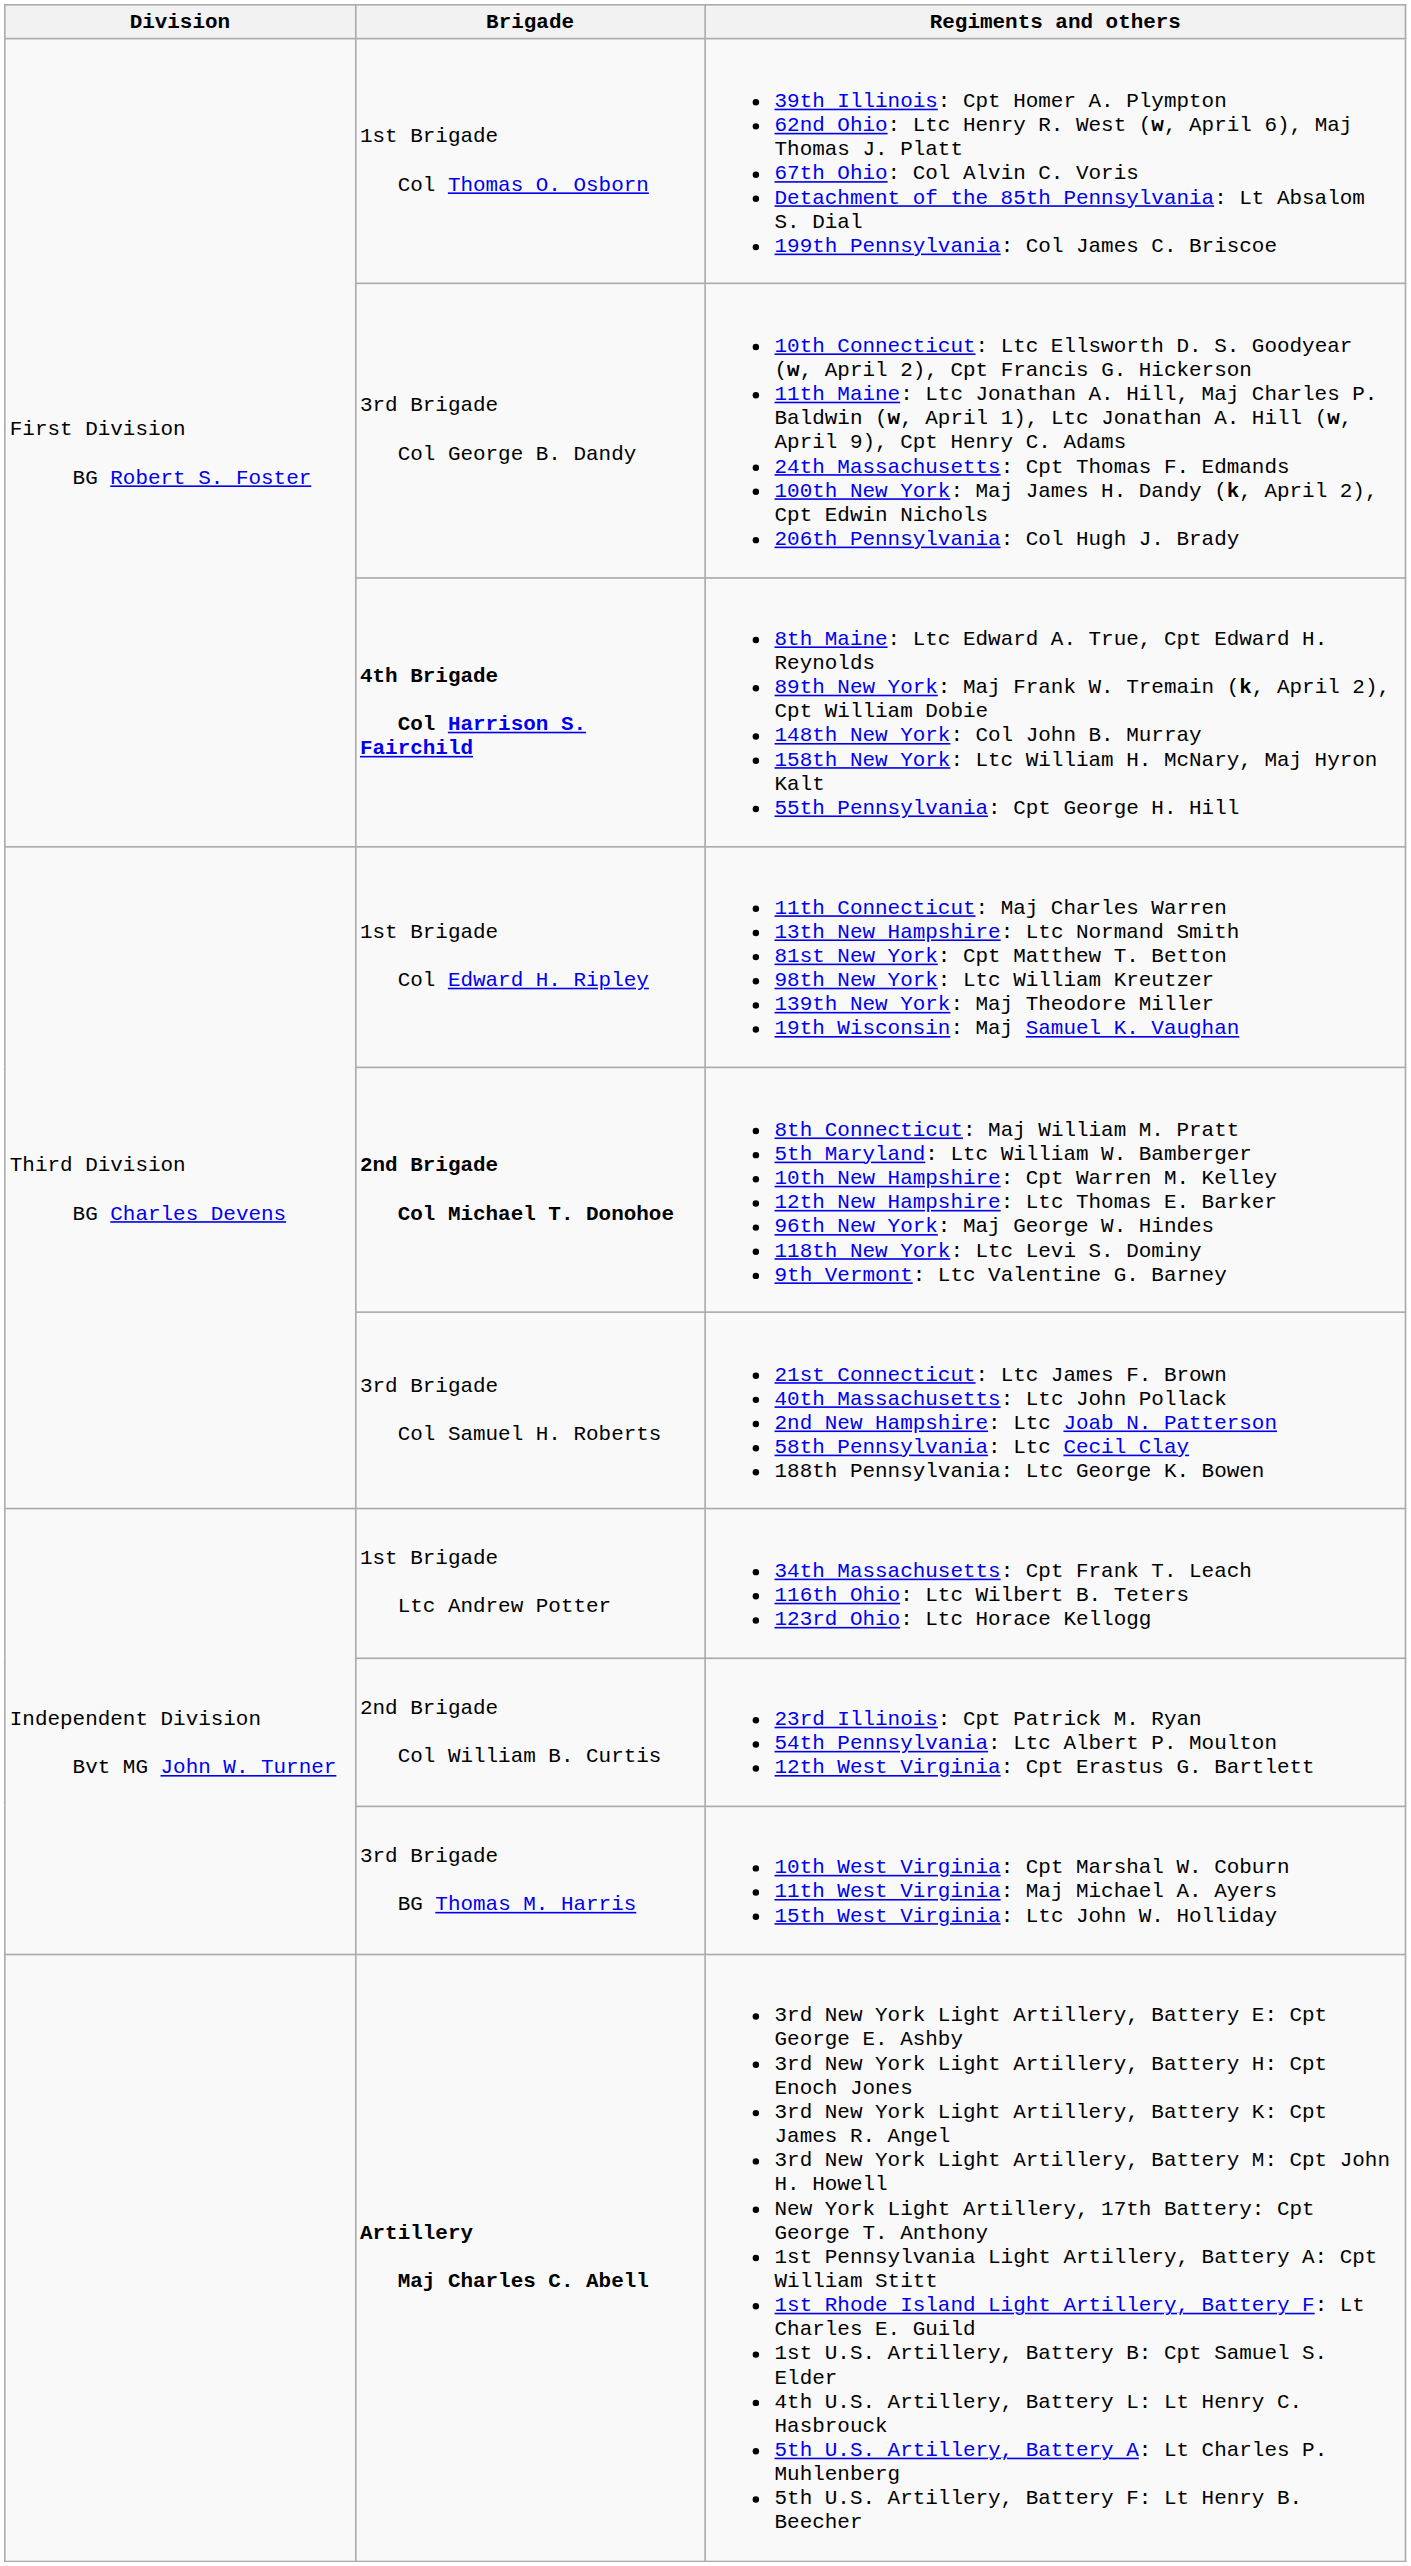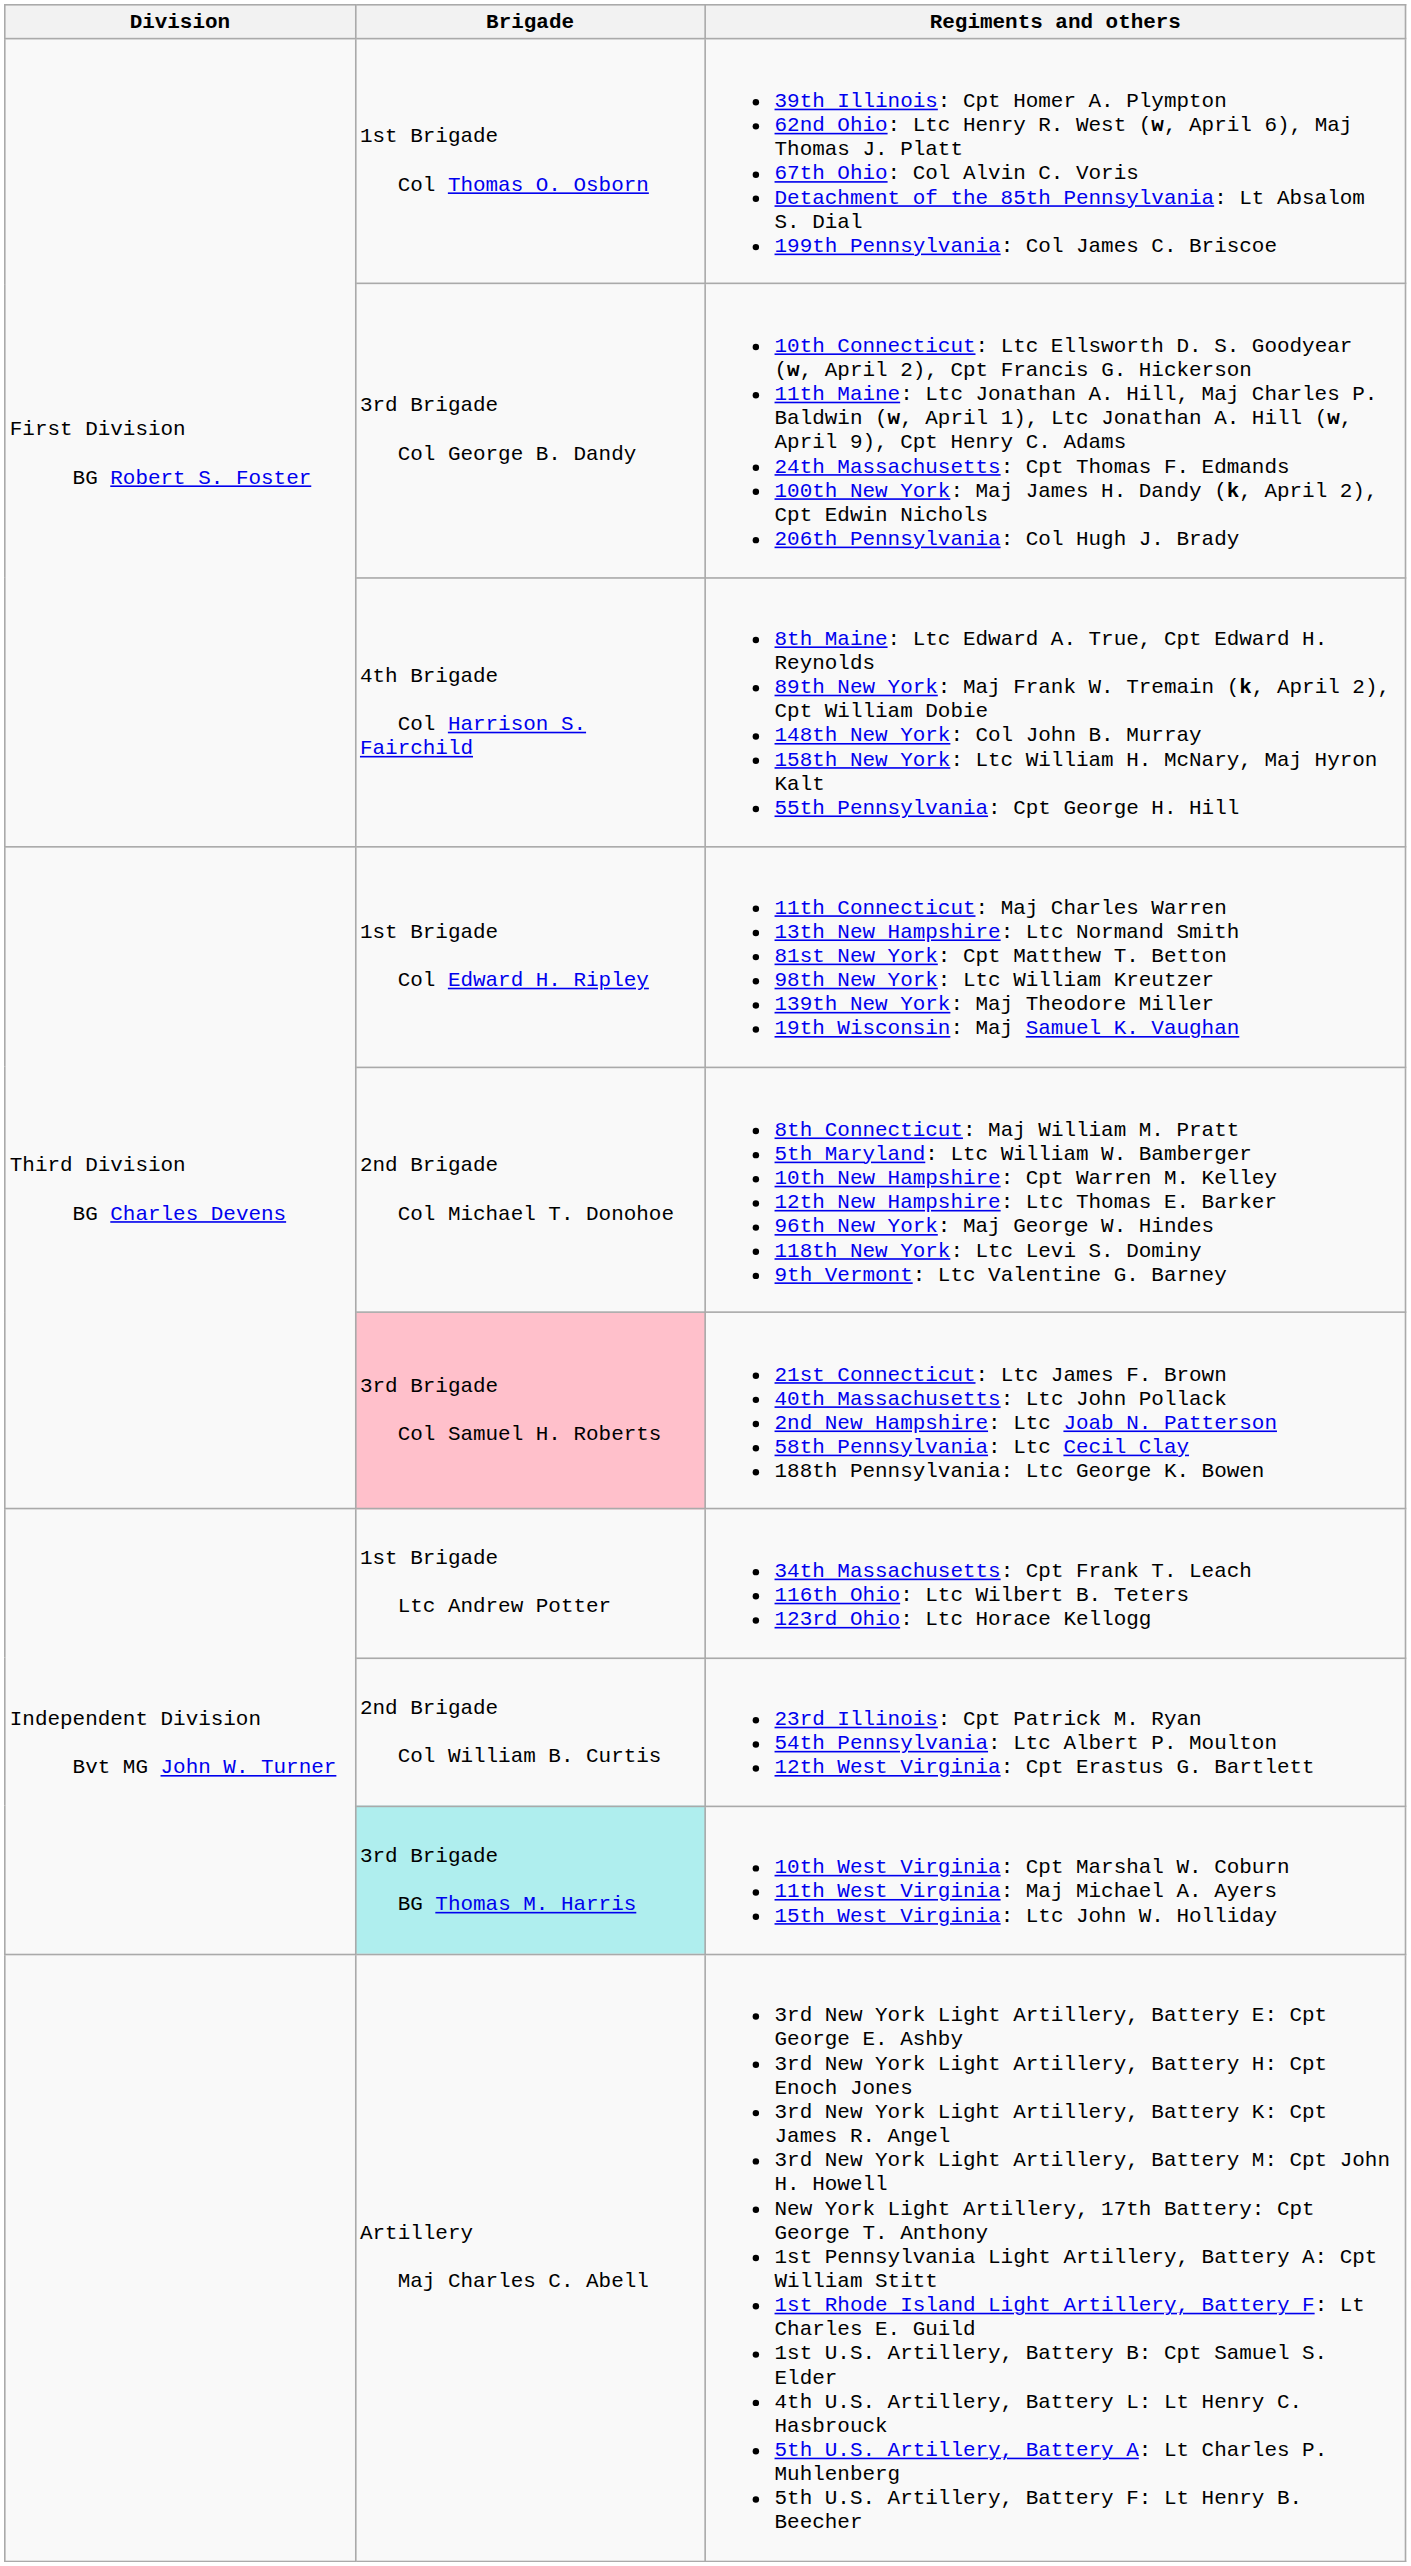(473, 712) bold -> (473, 712) normal
(517, 1190) bold -> (517, 1190) normal
(511, 1411) no background -> (511, 1411) pink background
(498, 1880) no background -> (498, 1880) paleturquoise background
(504, 2258) bold -> (504, 2258) normal
